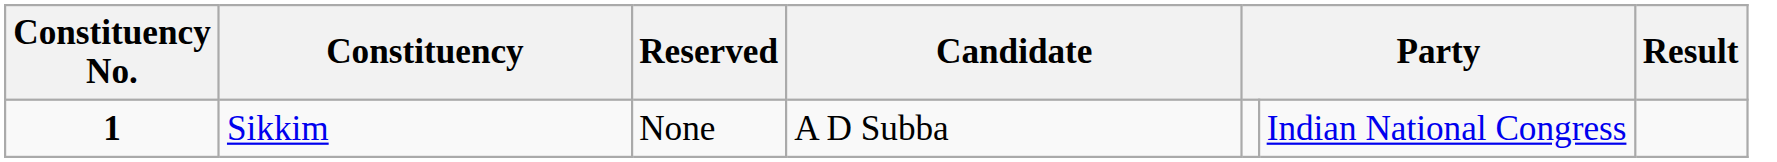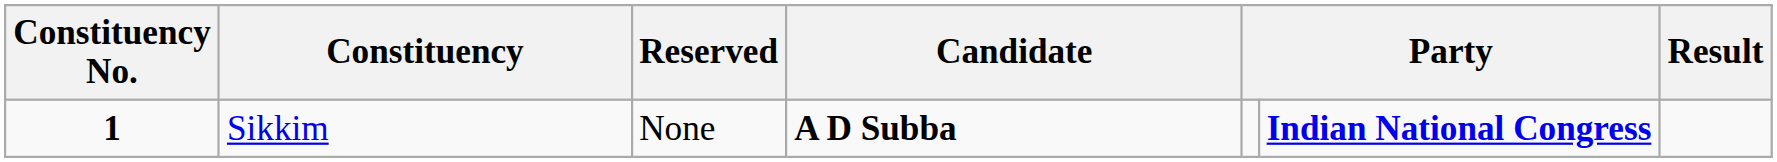(871, 127) normal -> (875, 127) bold
(1447, 127) normal -> (1459, 127) bold
